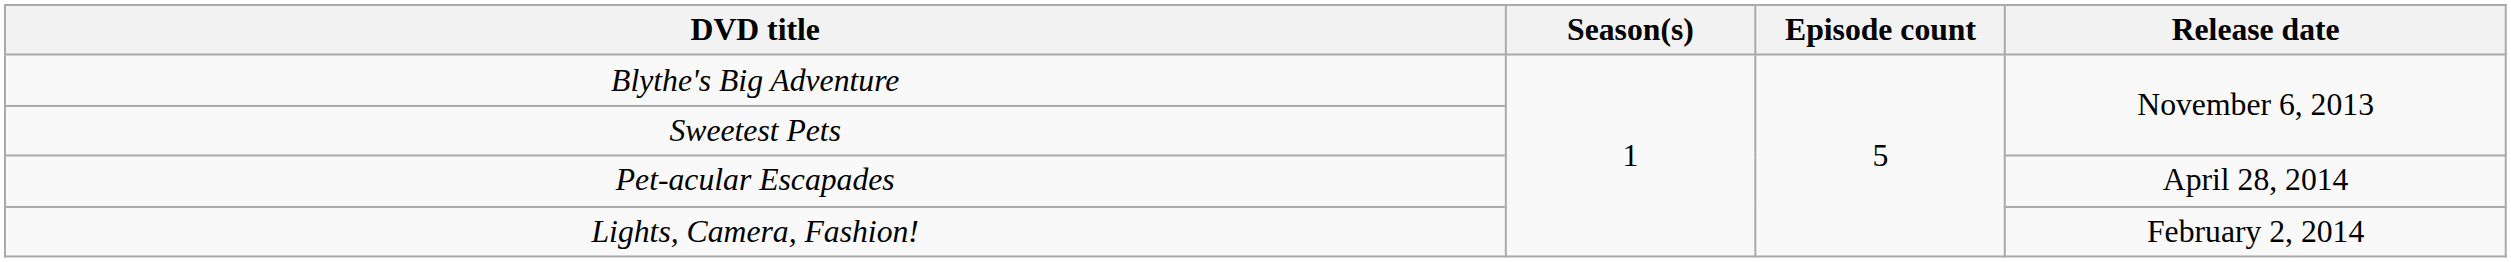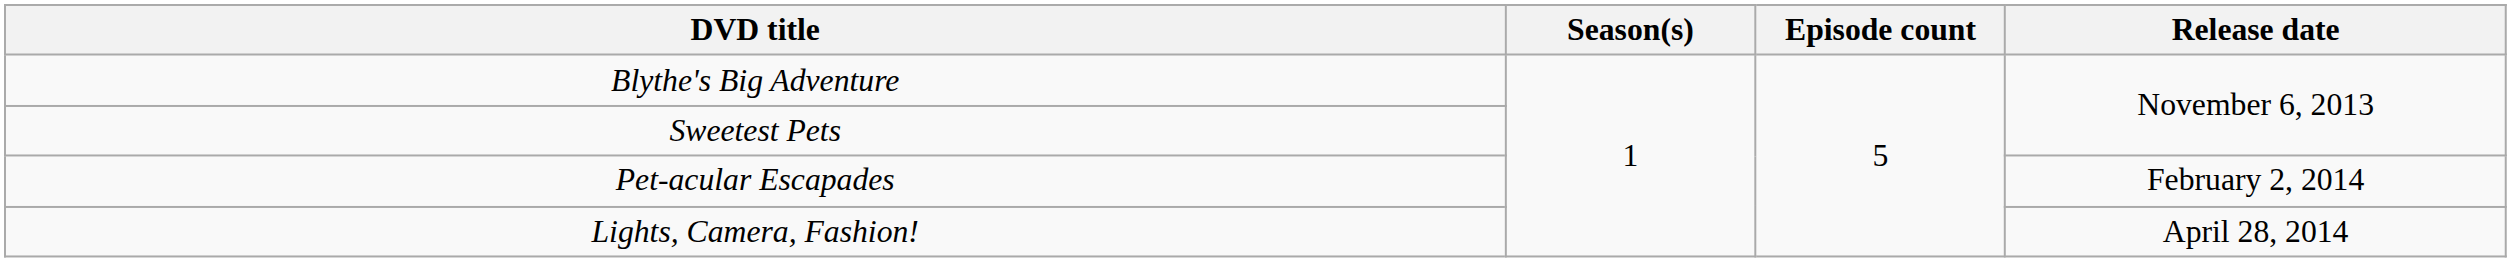(2256, 180) April 28, 2014 -> (2256, 180) February 2, 2014
(2256, 230) February 2, 2014 -> (2256, 230) April 28, 2014
